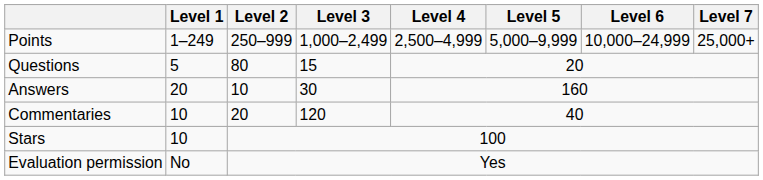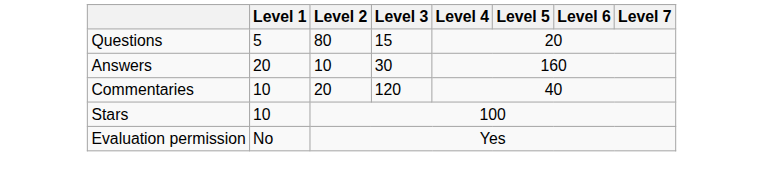- row: (30, 41)
